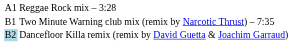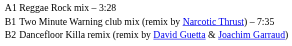(11, 35) lightblue background -> (11, 35) no background
